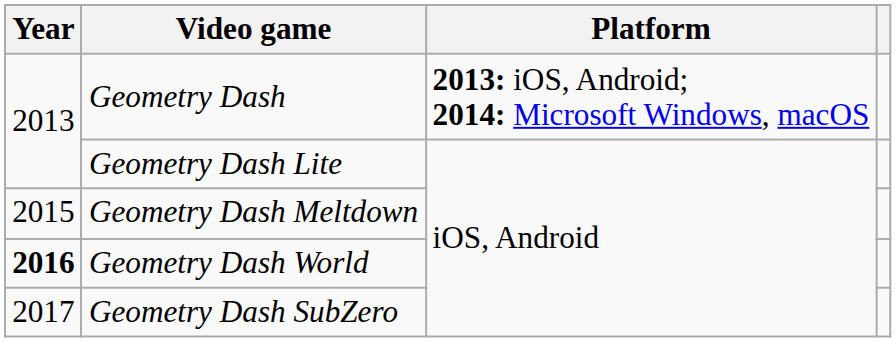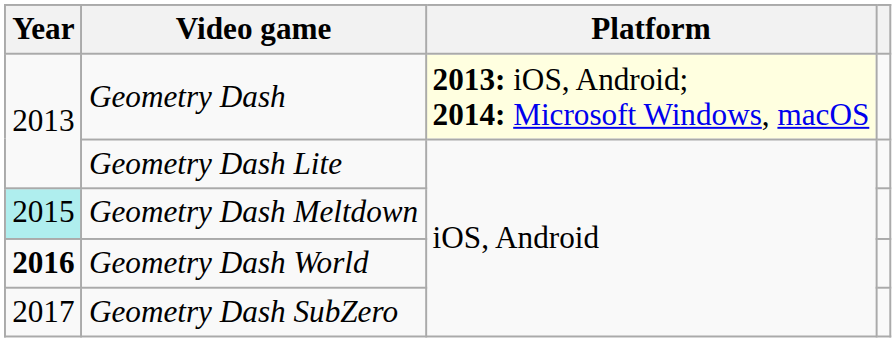(651, 96) no background -> (651, 96) lightyellow background
(43, 212) no background -> (43, 212) paleturquoise background
